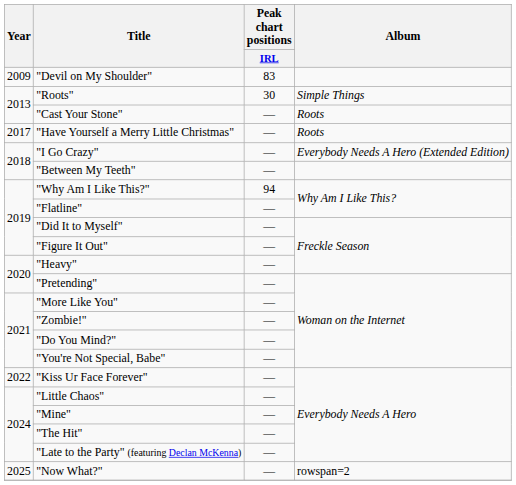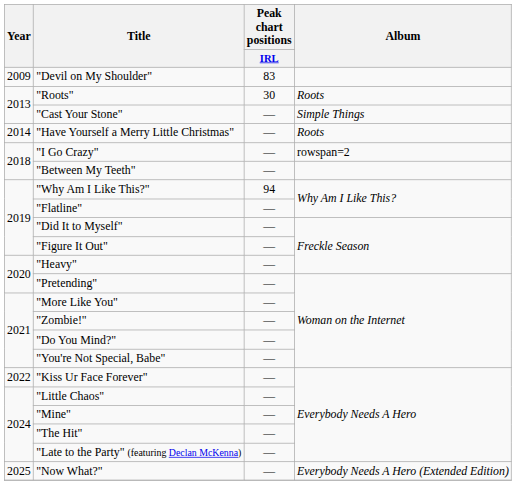(331, 95) Simple Things -> (311, 95) Roots
(311, 114) Roots -> (331, 114) Simple Things
(19, 133) 2017 -> (19, 133) 2014
(403, 151) Everybody Needs A Hero (Extended Edition) -> (323, 151) rowspan=2
(323, 471) rowspan=2 -> (403, 471) Everybody Needs A Hero (Extended Edition)
